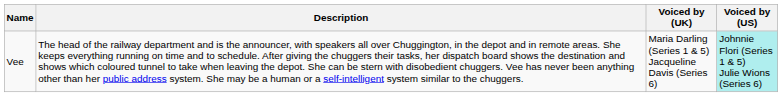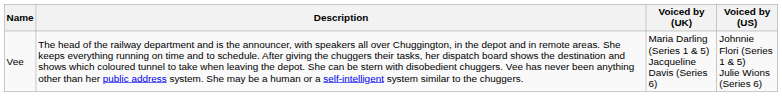(746, 61) paleturquoise background -> (746, 61) no background
